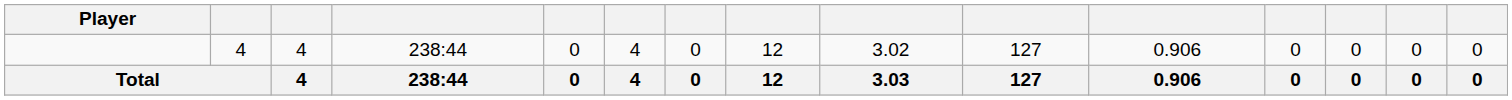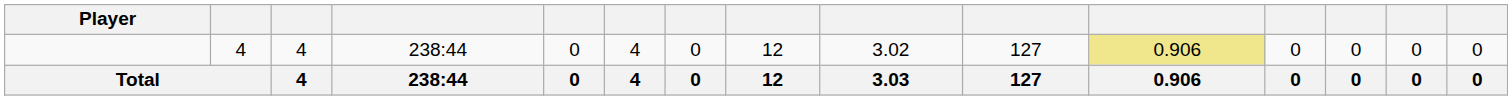(1177, 49) no background -> (1177, 49) khaki background
